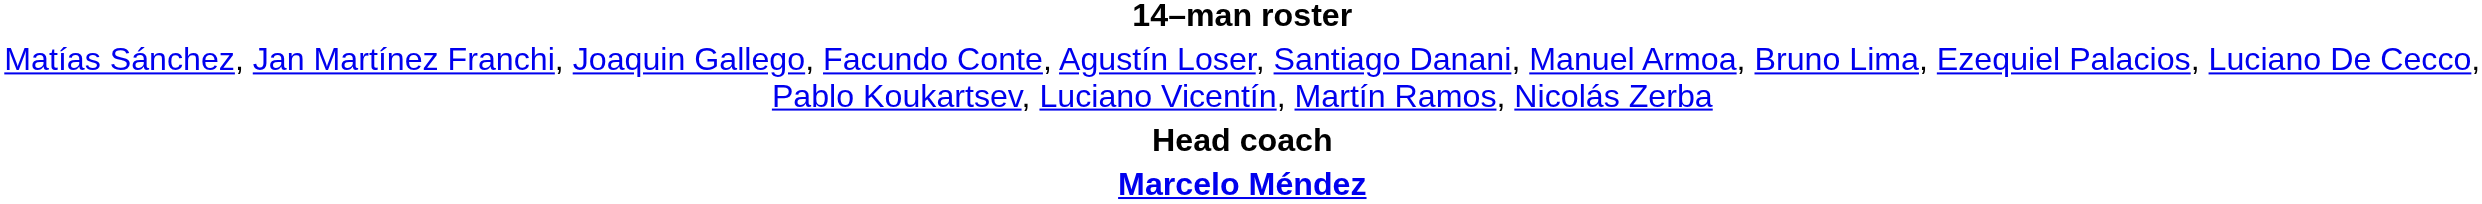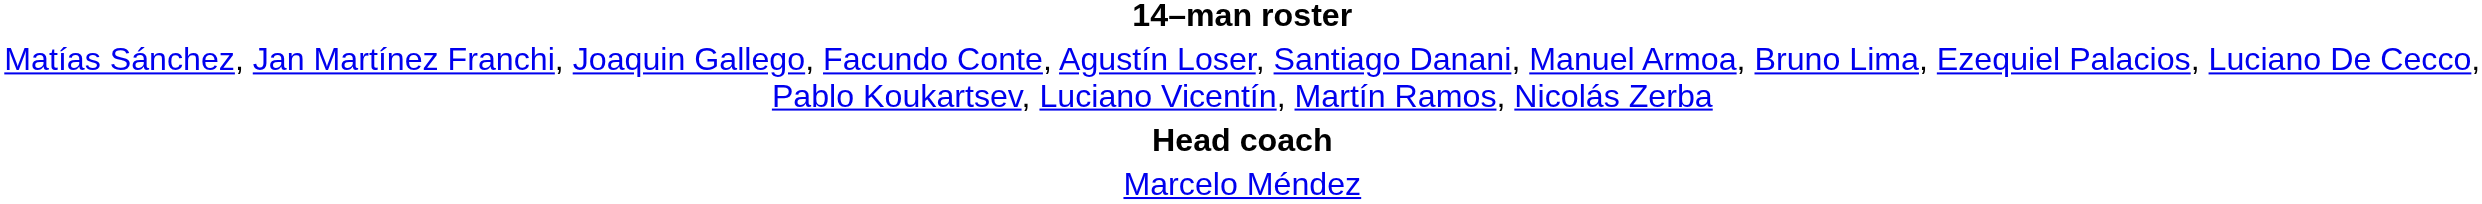(1242, 184) bold -> (1242, 184) normal
